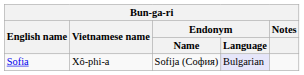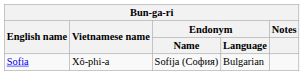(243, 62) lavender background -> (243, 62) no background
